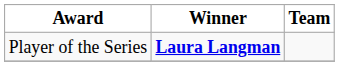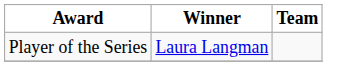(218, 46) bold -> (212, 46) normal
